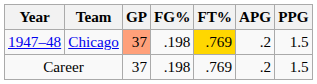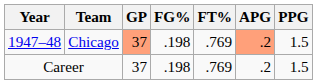(219, 42) gold background -> (219, 42) no background
(265, 42) no background -> (265, 42) lightsalmon background
